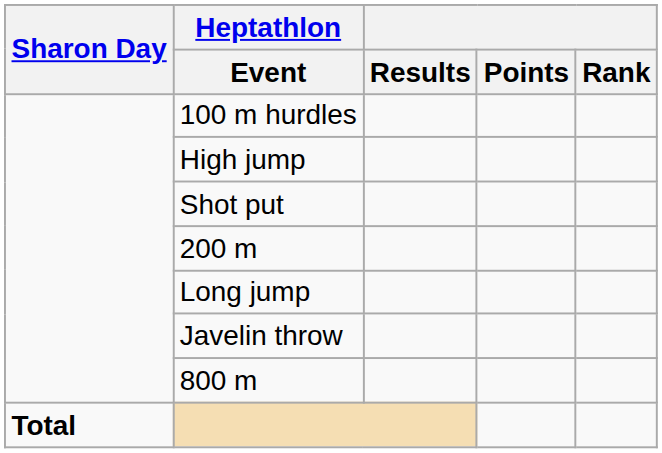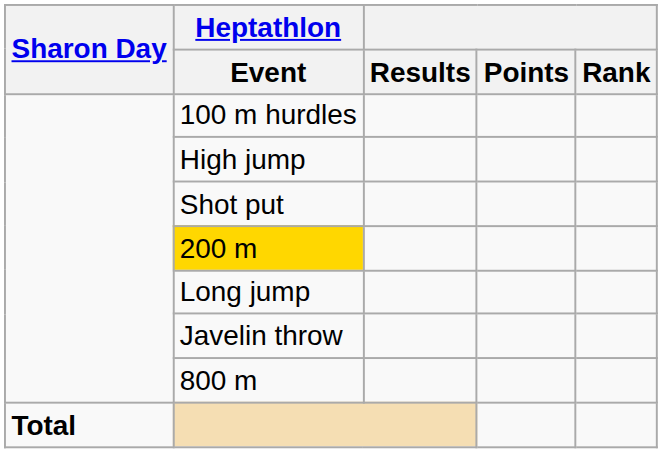(219, 248) no background -> (219, 248) gold background
